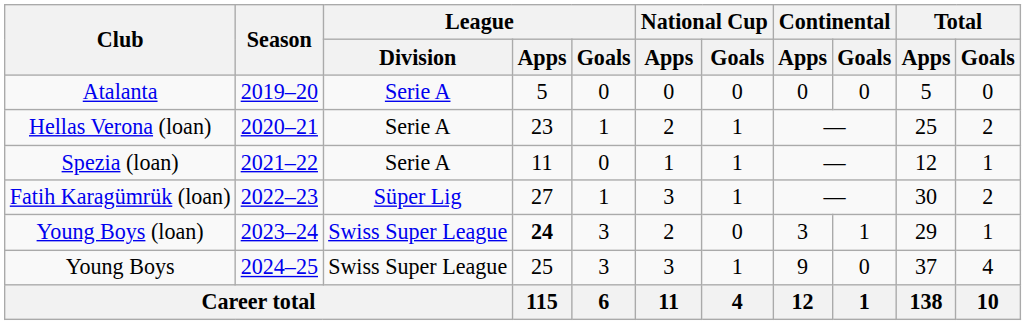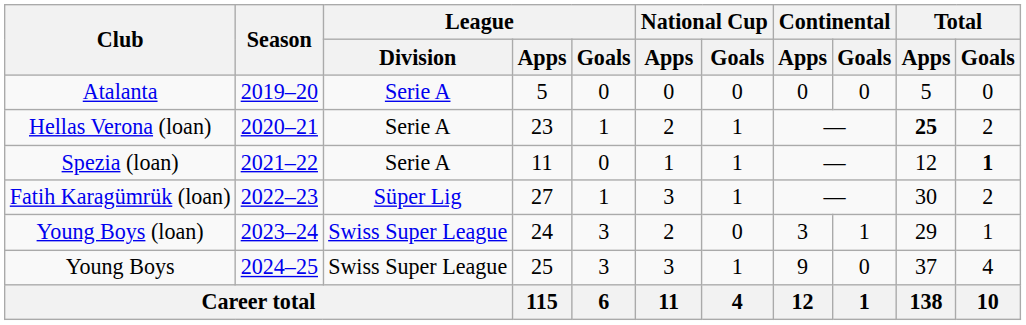(926, 127) normal -> (926, 127) bold
(988, 162) normal -> (988, 162) bold
(542, 232) bold -> (542, 232) normal
